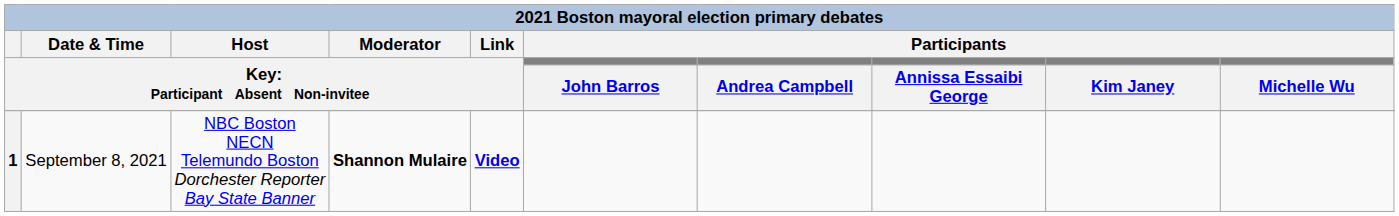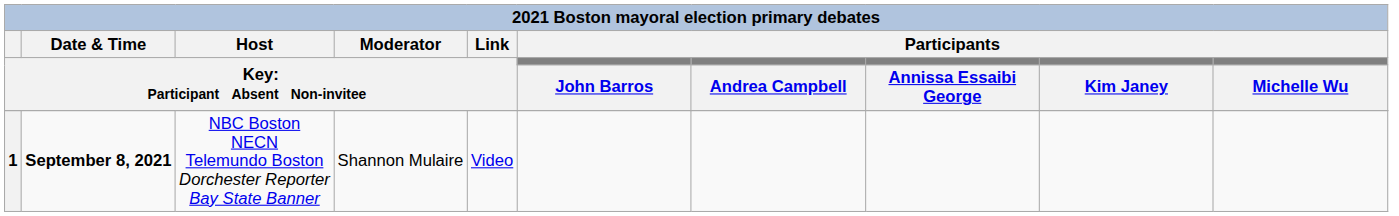(96, 160) normal -> (98, 160) bold
(400, 160) bold -> (400, 160) normal
(497, 160) bold -> (492, 160) normal
